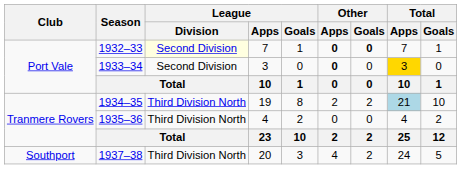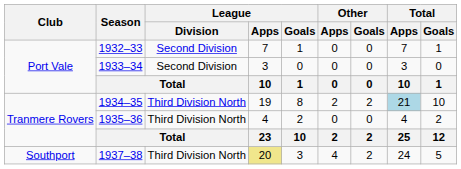(197, 48) lightyellow background -> (197, 48) no background
(335, 48) bold -> (335, 48) normal
(369, 48) bold -> (369, 48) normal
(335, 66) bold -> (335, 66) normal
(404, 66) gold background -> (404, 66) no background
(265, 155) no background -> (265, 155) khaki background
